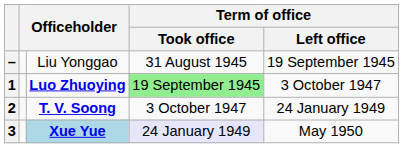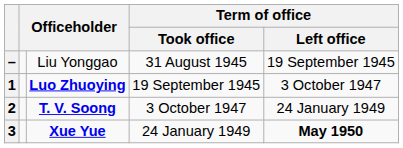(196, 85) lightgreen background -> (196, 85) no background
(77, 131) lightblue background -> (77, 131) no background
(196, 131) lavender background -> (196, 131) no background
(331, 131) normal -> (331, 131) bold
